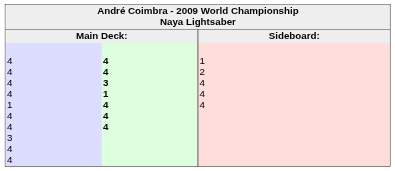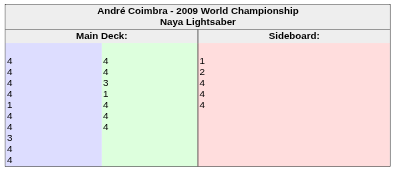(106, 93) bold -> (106, 93) normal
